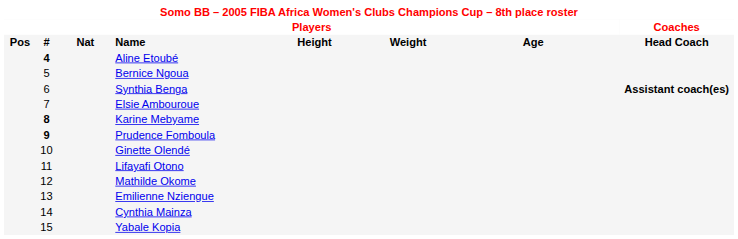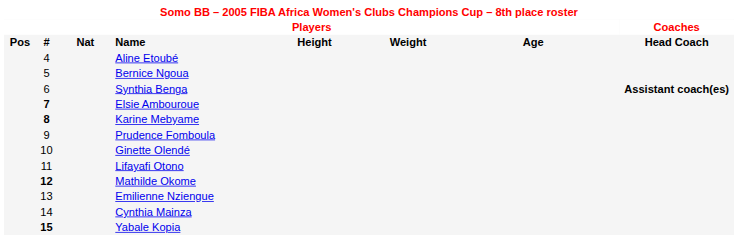(46, 58) bold -> (46, 58) normal
(46, 104) normal -> (46, 104) bold
(46, 135) bold -> (46, 135) normal
(46, 181) normal -> (46, 181) bold
(46, 227) normal -> (46, 227) bold
